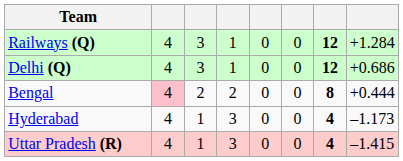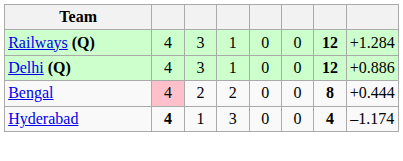(372, 67) +0.686 -> (372, 67) +0.886
(168, 118) normal -> (168, 118) bold
(372, 118) –1.173 -> (372, 118) –1.174
- row: (65, 144)
